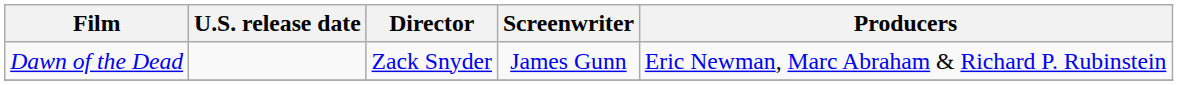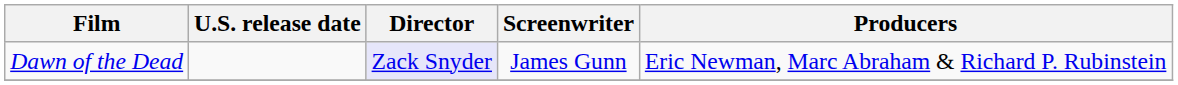(432, 60) no background -> (432, 60) lavender background
